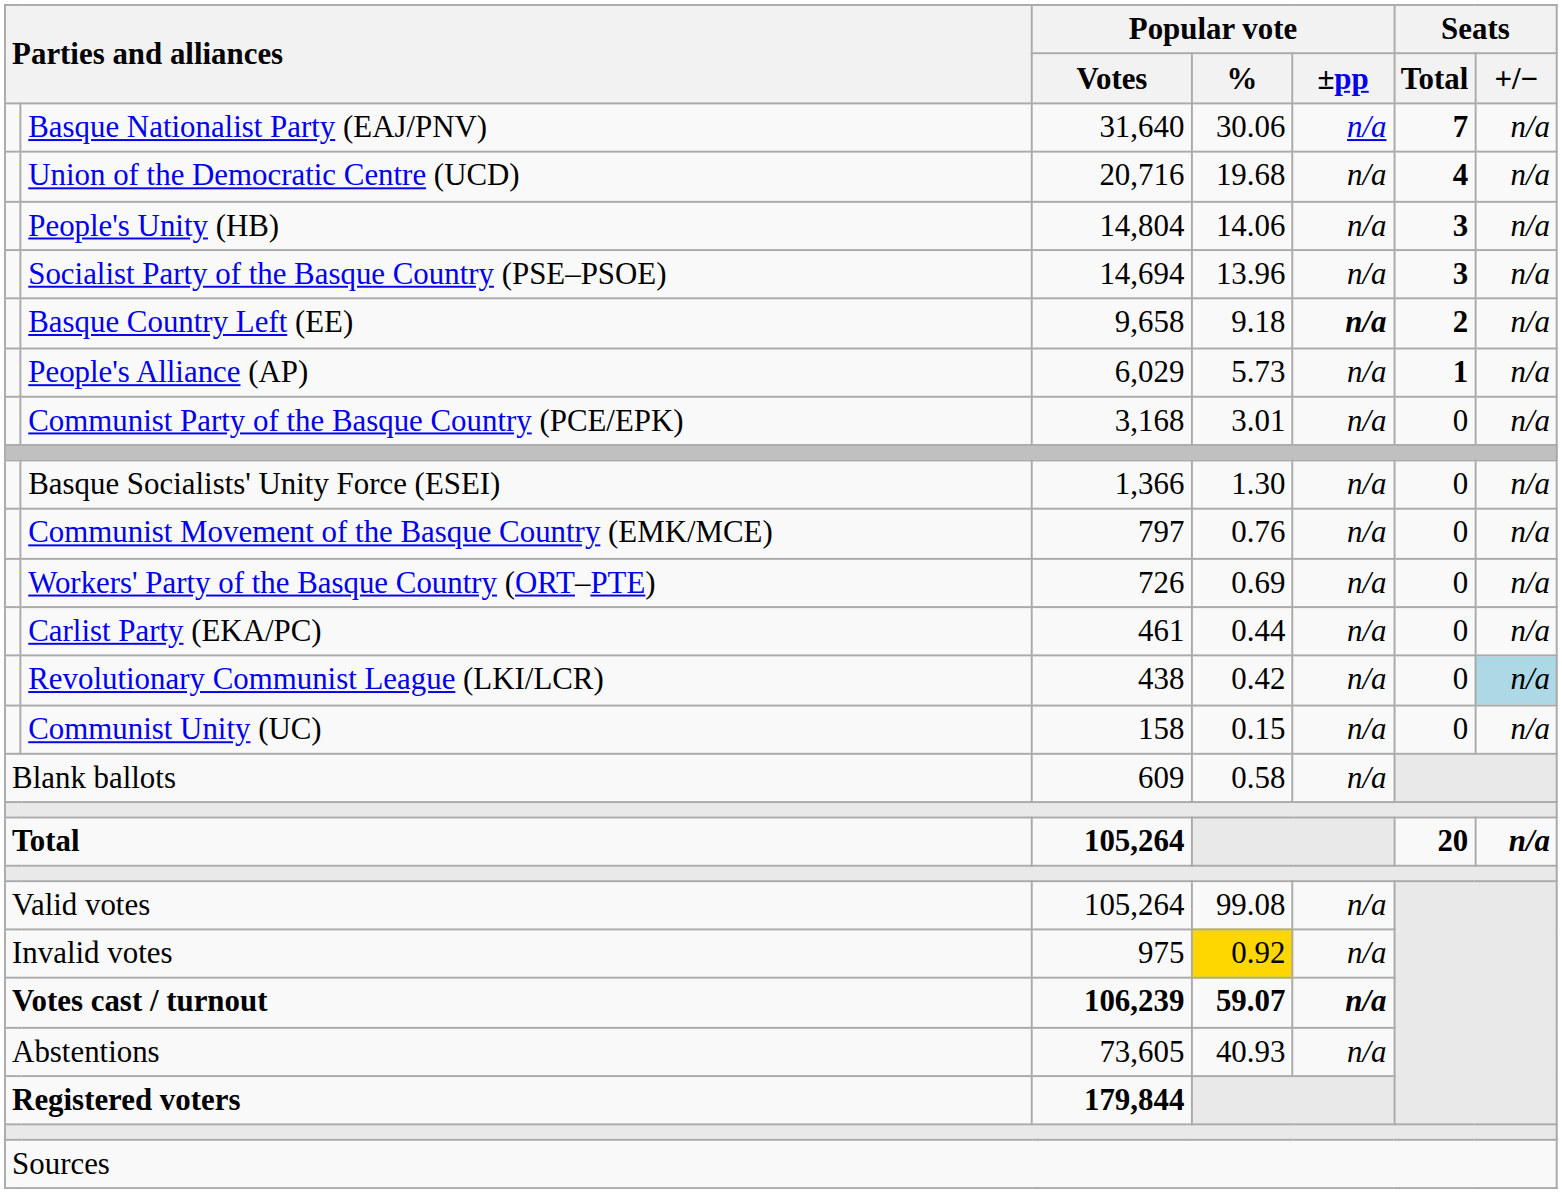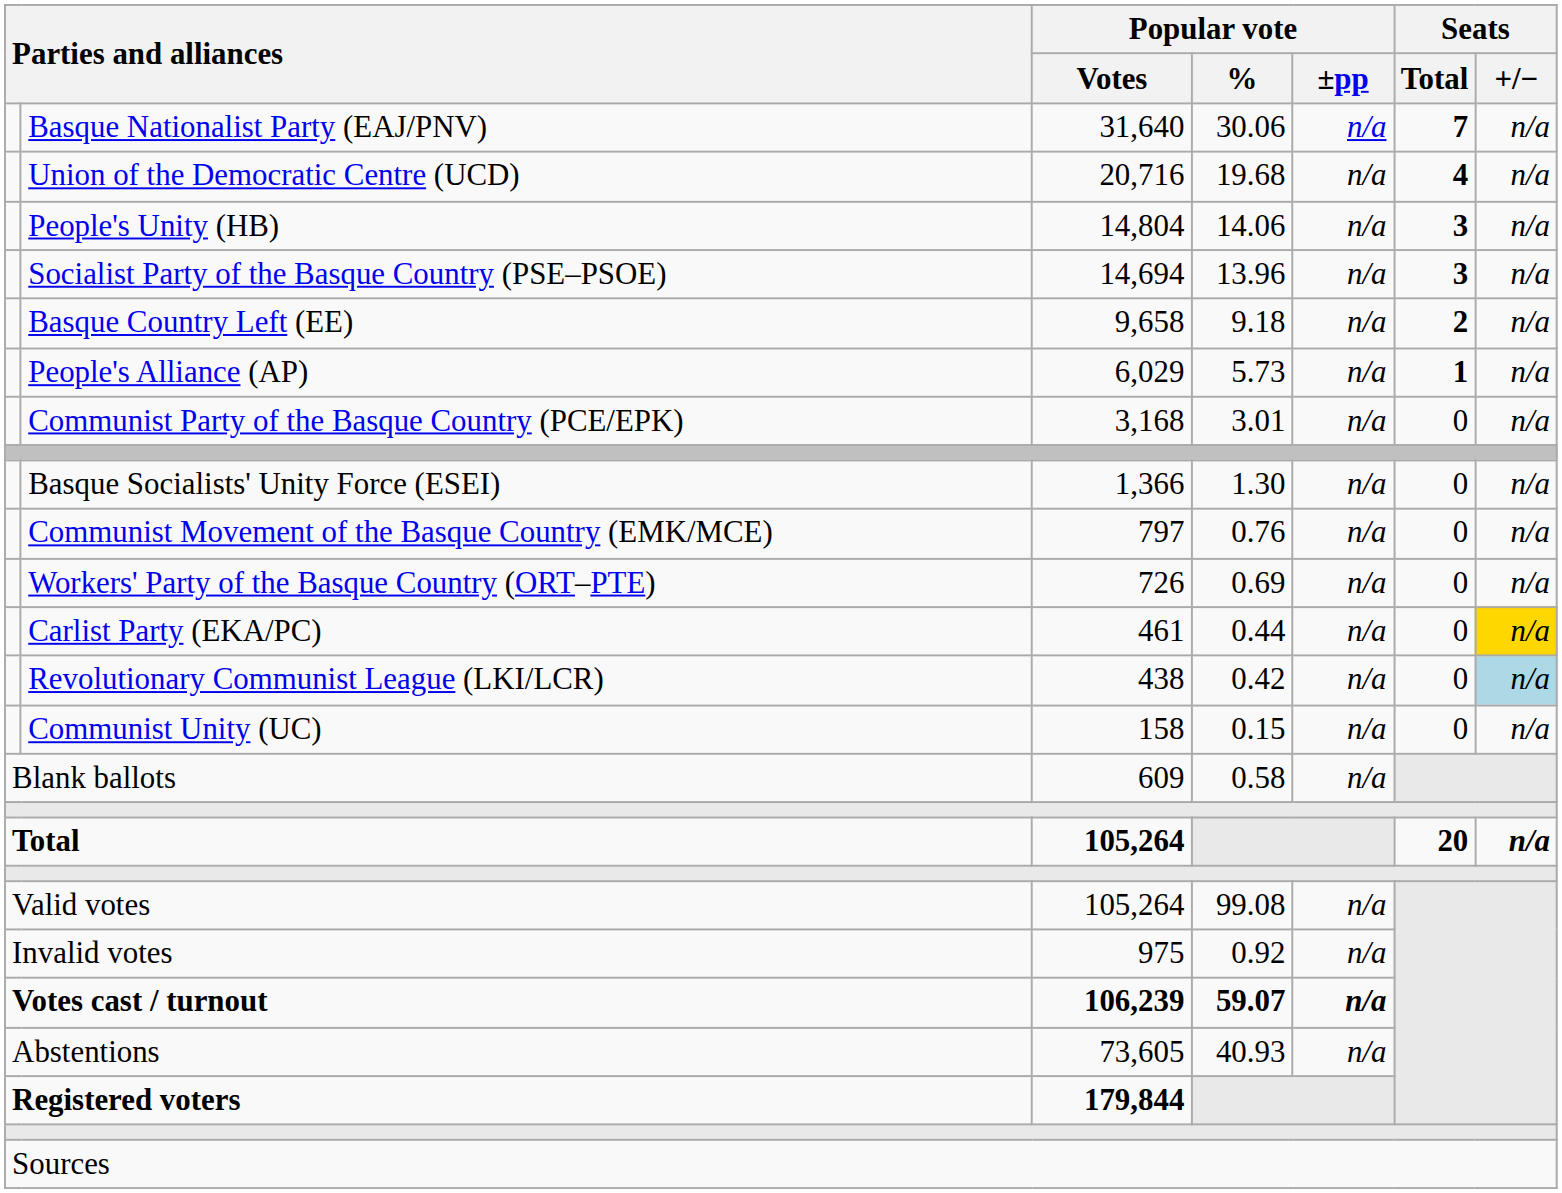(1366, 322) bold -> (1367, 322) normal
(1530, 630) no background -> (1530, 630) gold background
(1258, 953) gold background -> (1258, 953) no background
